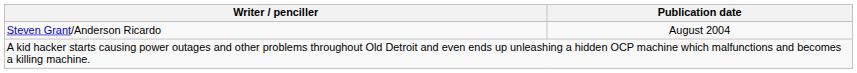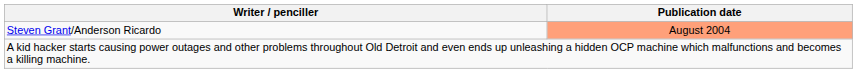(700, 30) no background -> (700, 30) lightsalmon background
